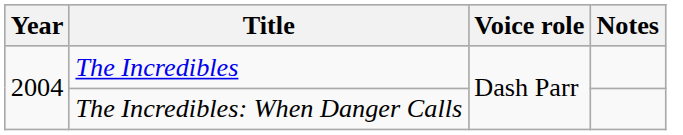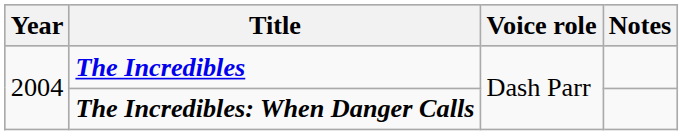(157, 66) normal -> (160, 66) bold
(269, 108) normal -> (275, 108) bold
